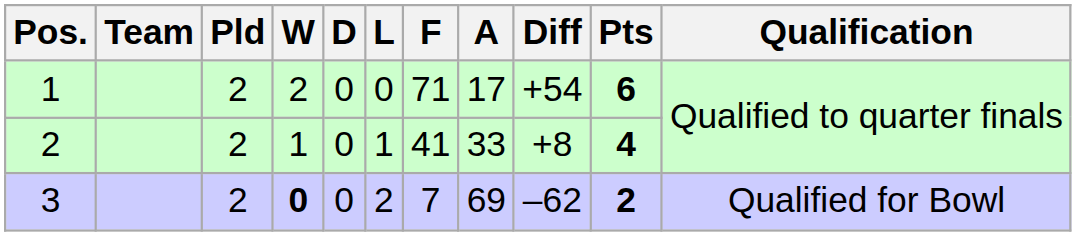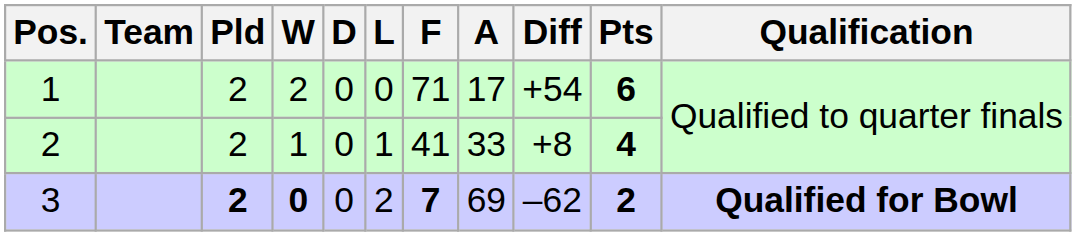(238, 200) normal -> (238, 200) bold
(431, 200) normal -> (431, 200) bold
(866, 200) normal -> (866, 200) bold
